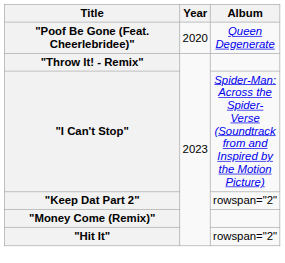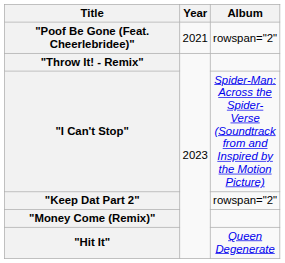(195, 37) 2020 -> (195, 37) 2021
(245, 37) Queen Degenerate -> (245, 37) rowspan="2"
(245, 236) rowspan="2" -> (245, 243) Queen Degenerate
